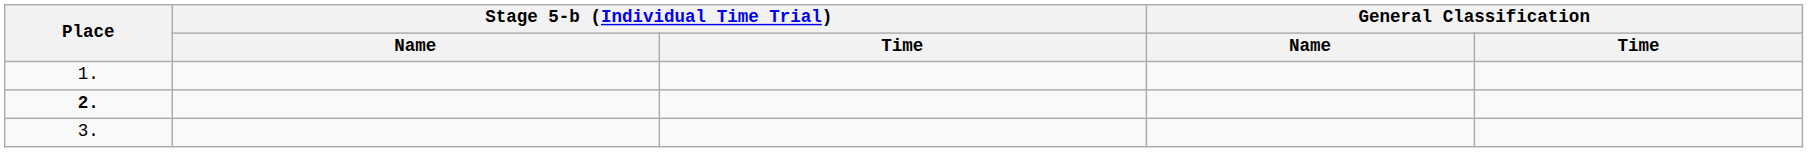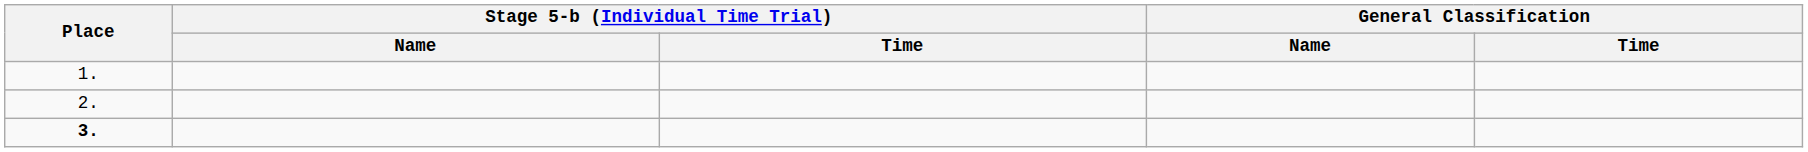(88, 104) bold -> (88, 104) normal
(88, 132) normal -> (88, 132) bold
